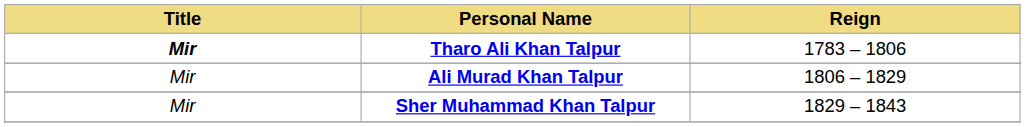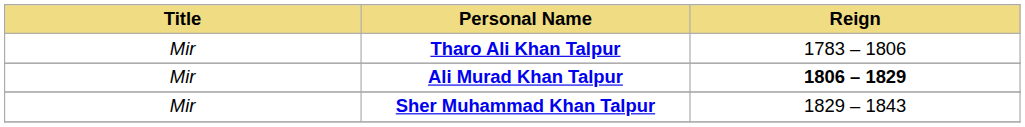(183, 48) bold -> (183, 48) normal
(855, 77) normal -> (855, 77) bold
